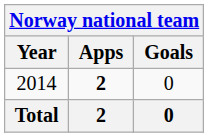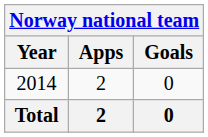(101, 83) bold -> (101, 83) normal
